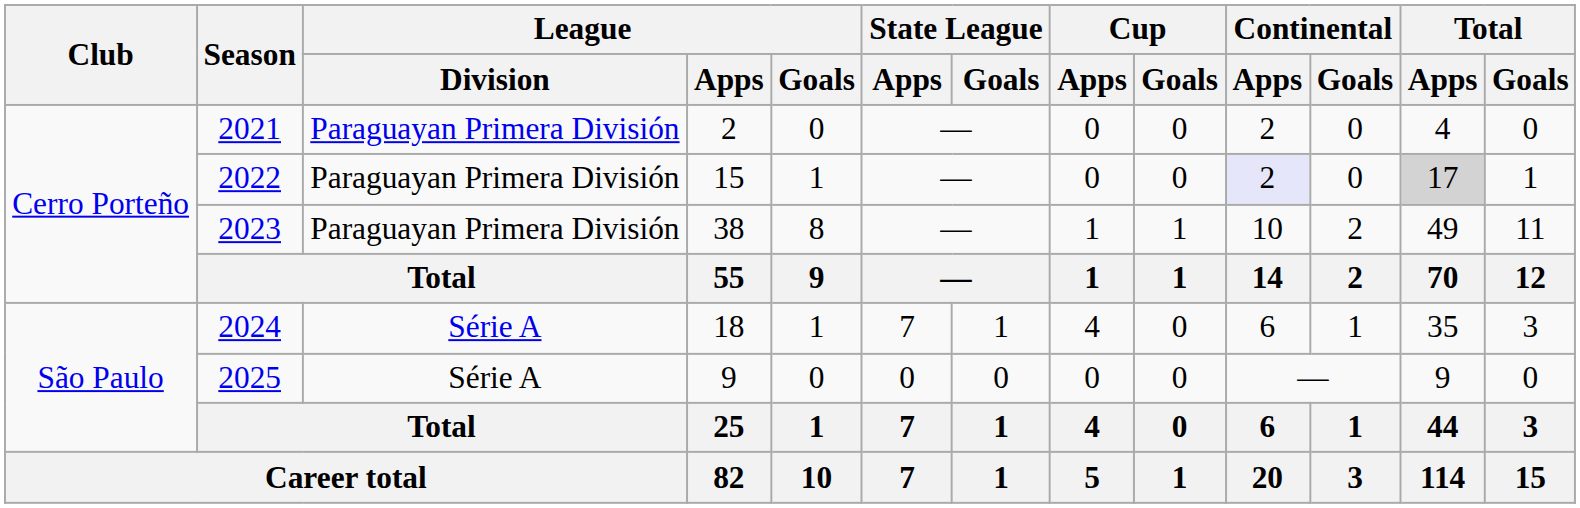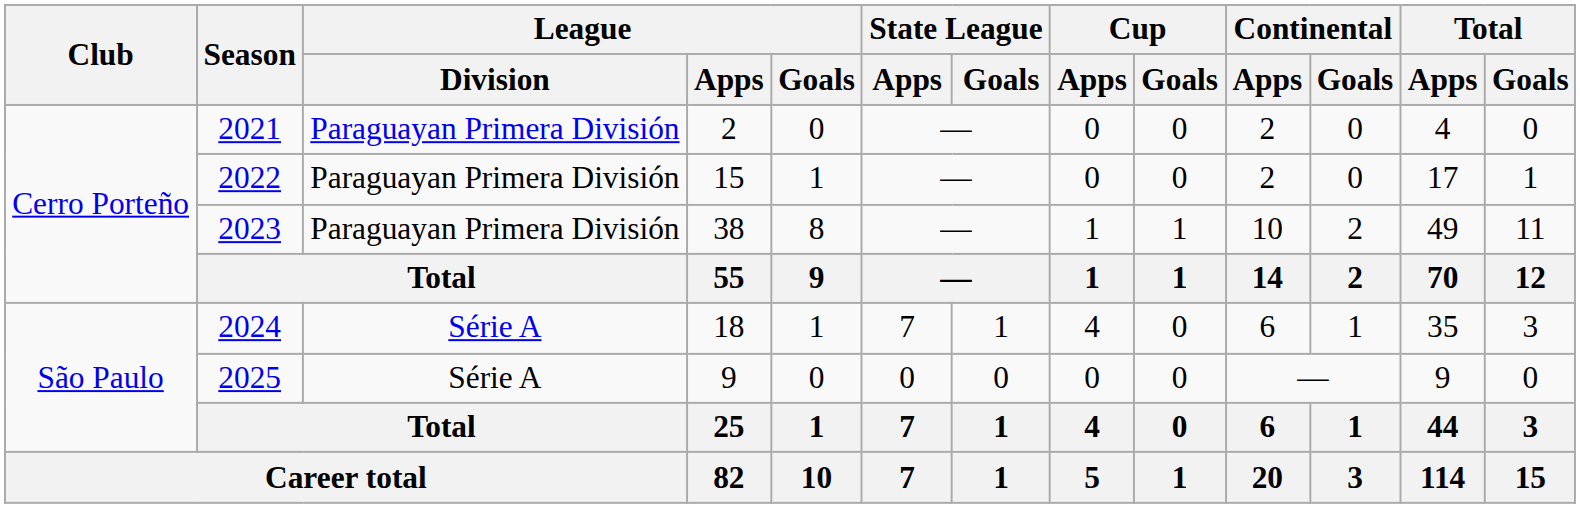(1267, 178) lavender background -> (1267, 178) no background
(1443, 178) lightgrey background -> (1443, 178) no background
